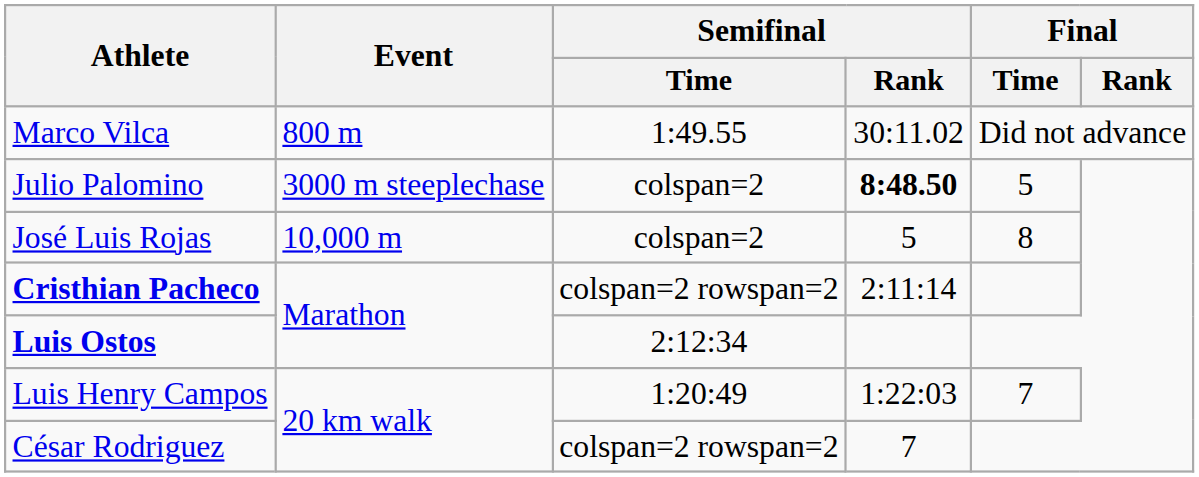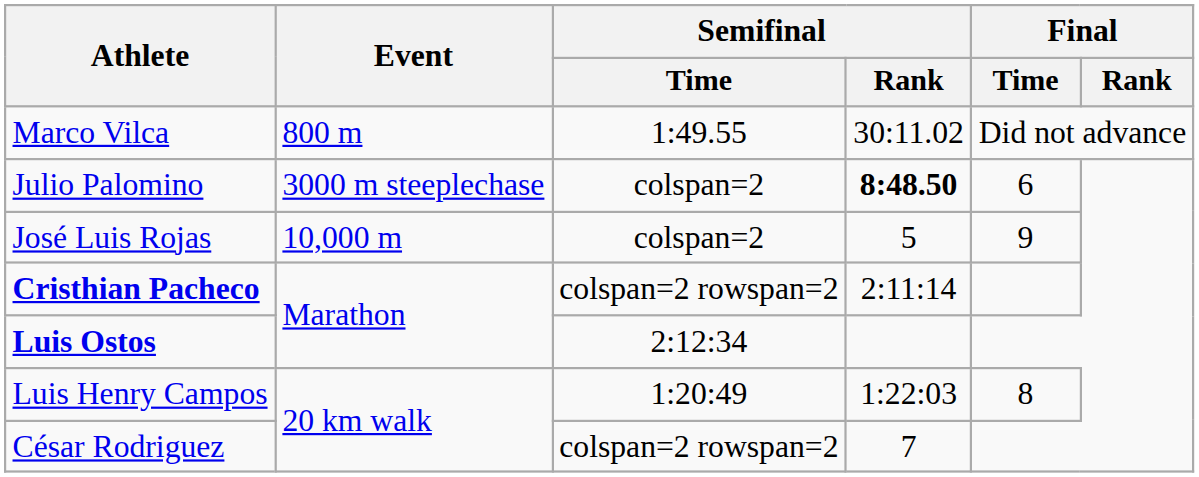(1026, 184) 5 -> (1026, 184) 6
(1026, 237) 8 -> (1026, 237) 9
(1026, 393) 7 -> (1026, 393) 8
